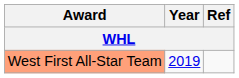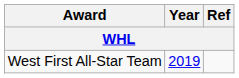(85, 61) lightsalmon background -> (85, 61) no background
